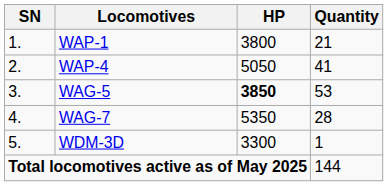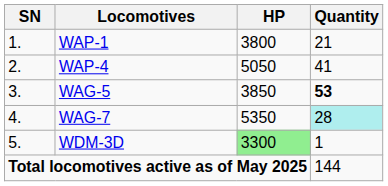(258, 92) bold -> (258, 92) normal
(323, 92) normal -> (323, 92) bold
(323, 117) no background -> (323, 117) paleturquoise background
(258, 142) no background -> (258, 142) lightgreen background
